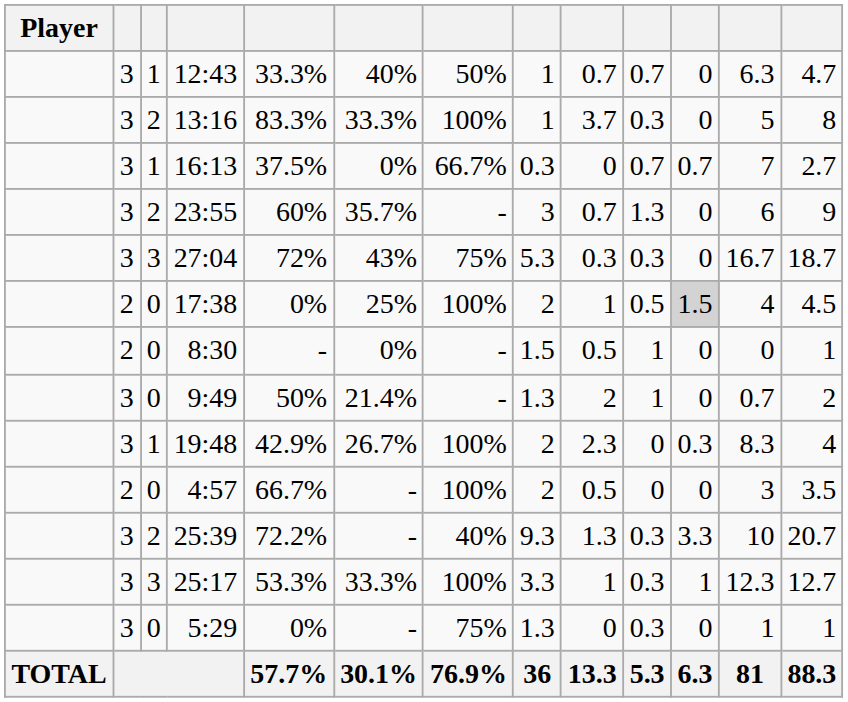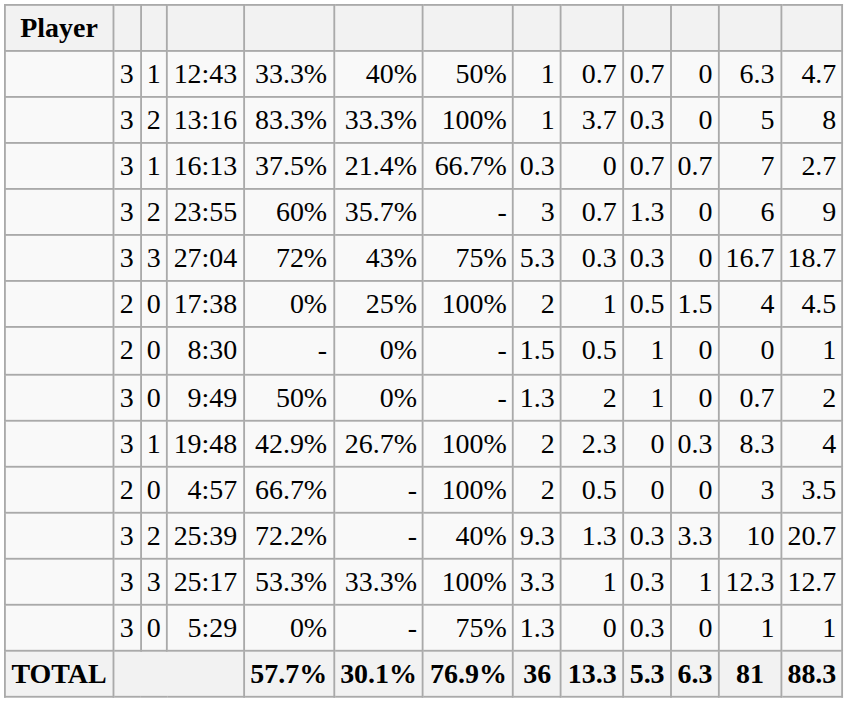(398, 166) 0% -> (381, 166) 21.4%
(695, 304) lightgrey background -> (695, 304) no background
(381, 396) 21.4% -> (398, 396) 0%
